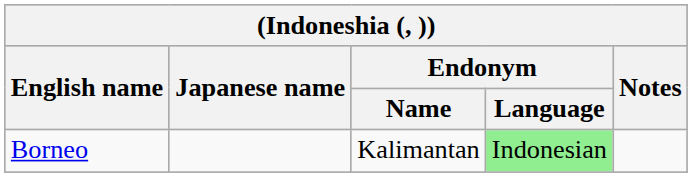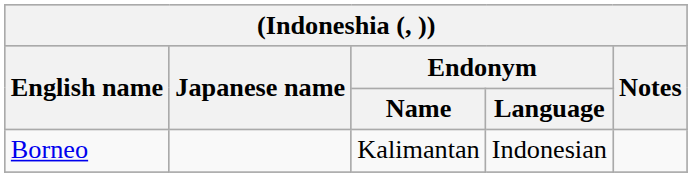(549, 150) lightgreen background -> (549, 150) no background
